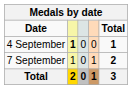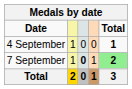(73, 44) bold -> (73, 44) normal
(83, 60) normal -> (83, 60) bold
(113, 60) no background -> (113, 60) lightgreen background
